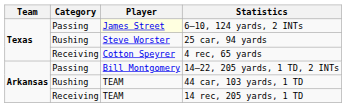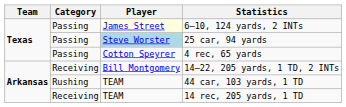(70, 40) Rushing -> (70, 40) Passing
(136, 40) no background -> (136, 40) lightblue background
(75, 54) Receiving -> (70, 54) Passing
(70, 68) Passing -> (75, 68) Receiving
